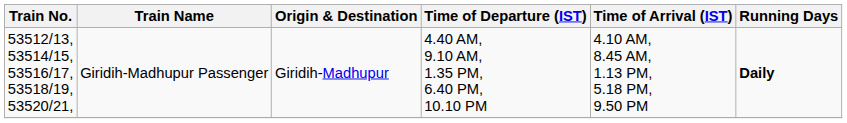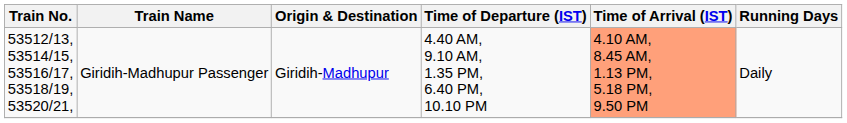(623, 72) no background -> (623, 72) lightsalmon background
(757, 72) bold -> (756, 72) normal
